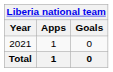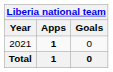(54, 43) normal -> (54, 43) bold
